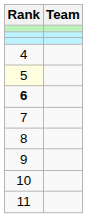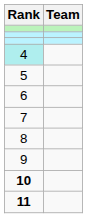(24, 54) no background -> (24, 54) paleturquoise background
(24, 75) lightyellow background -> (24, 75) no background
(24, 96) bold -> (24, 96) normal
(24, 180) normal -> (24, 180) bold
(24, 201) normal -> (24, 201) bold
